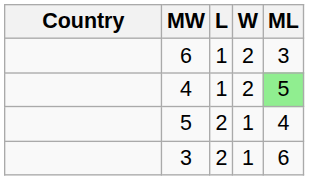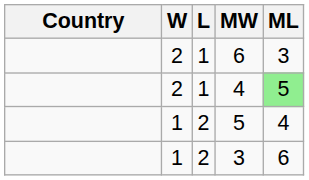columns swapped: (248, 21) <-> (186, 21)
